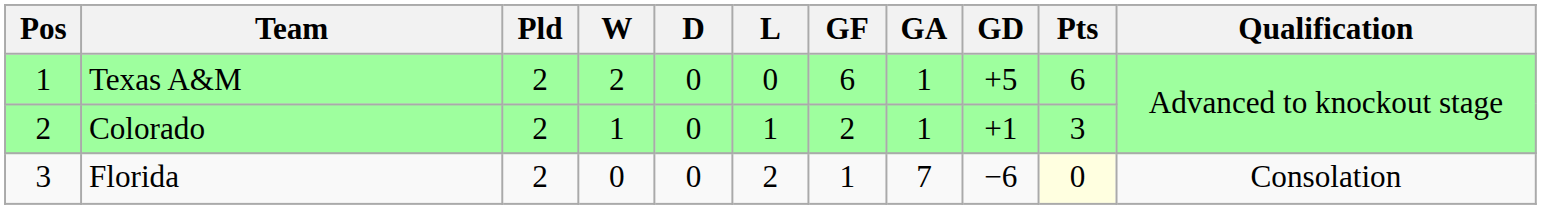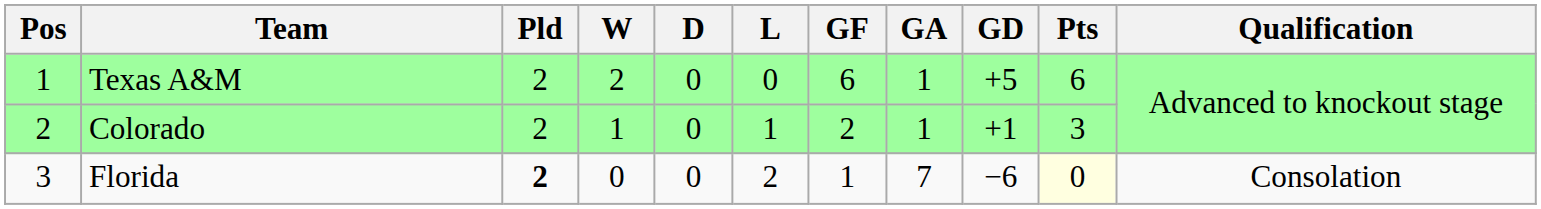(540, 177) normal -> (540, 177) bold
